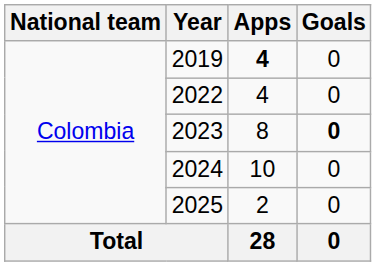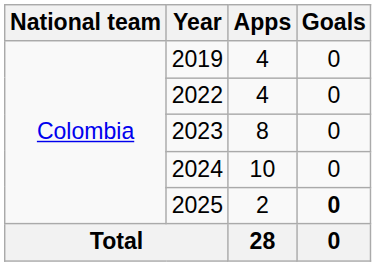(262, 59) bold -> (262, 59) normal
(334, 132) bold -> (334, 132) normal
(334, 205) normal -> (334, 205) bold
